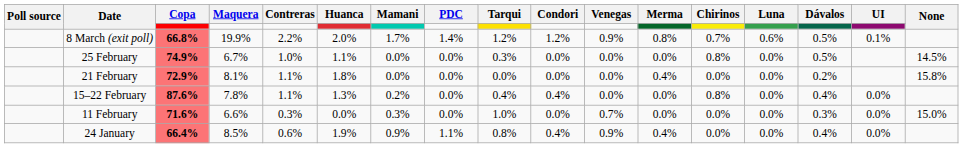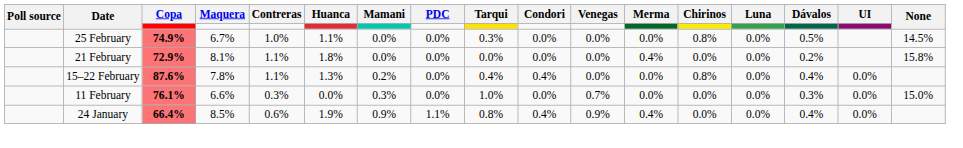- row: (110, 38)
(182, 114) 71.6% -> (169, 95) 76.1%
